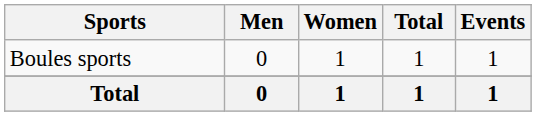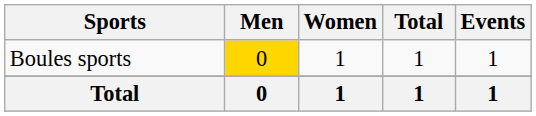(262, 57) no background -> (262, 57) gold background
